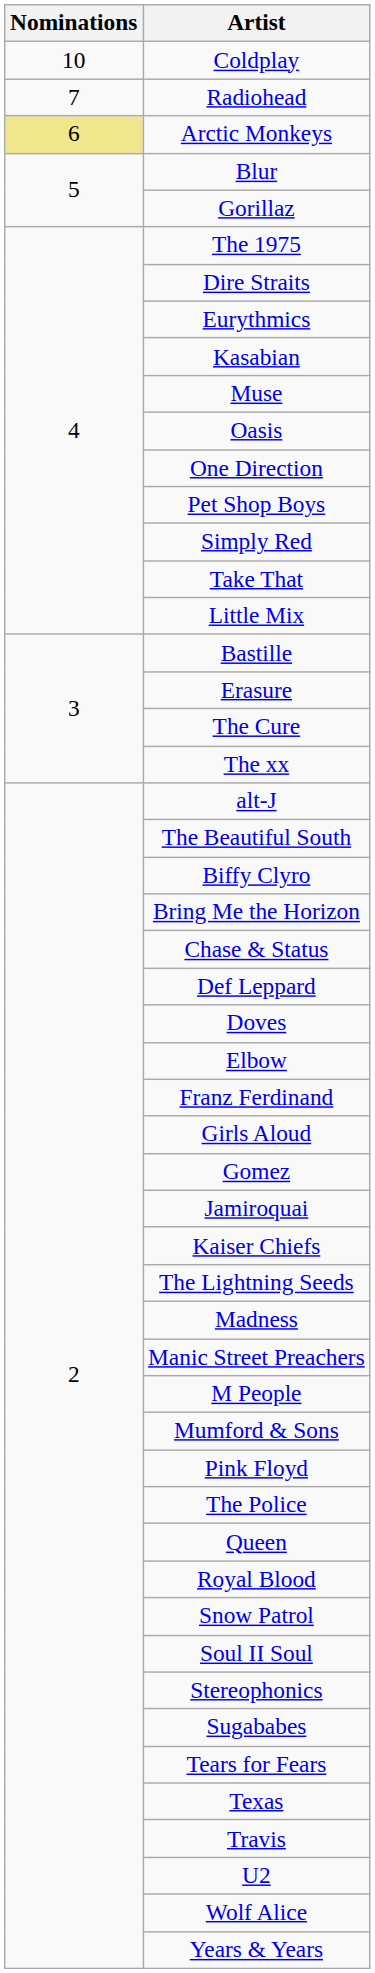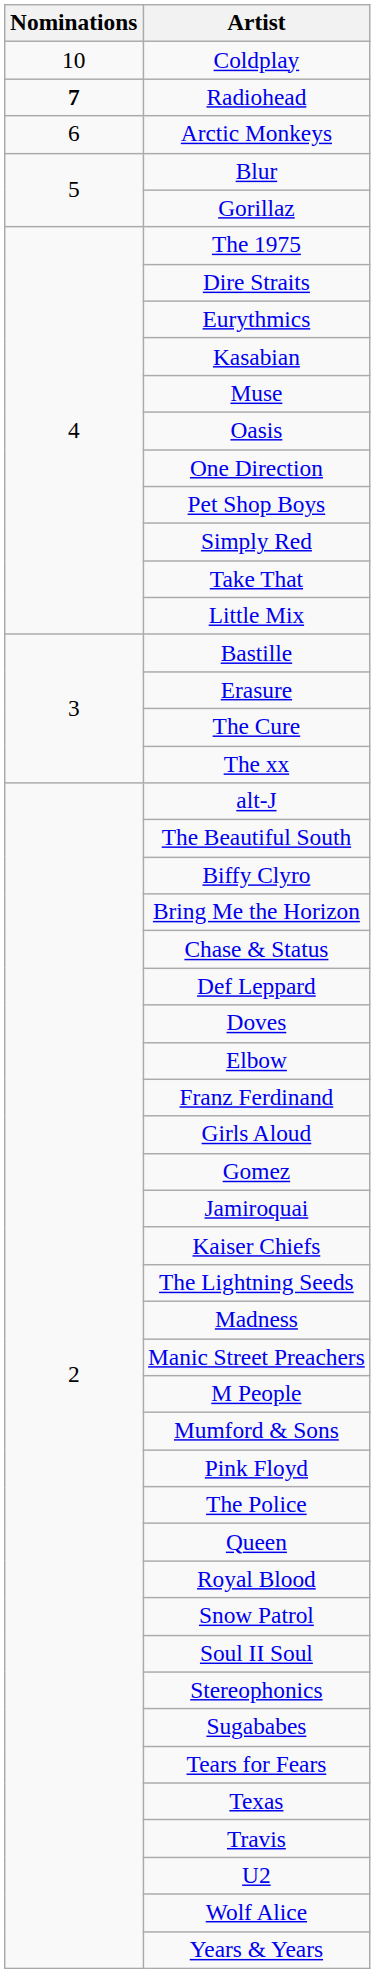(74, 97) normal -> (74, 97) bold
(74, 134) khaki background -> (74, 134) no background
